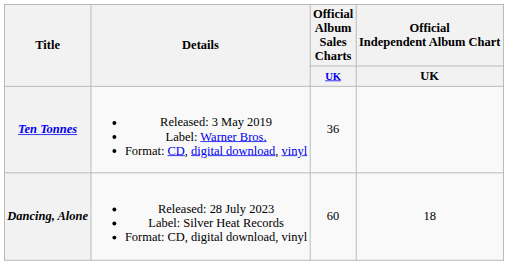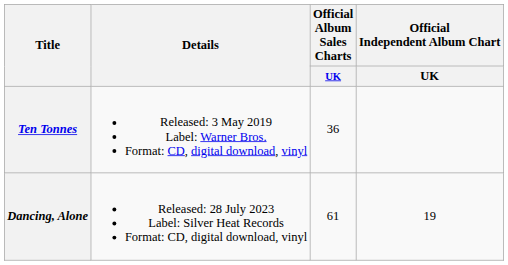(333, 216) 60 -> (333, 216) 61
(430, 216) 18 -> (430, 216) 19
